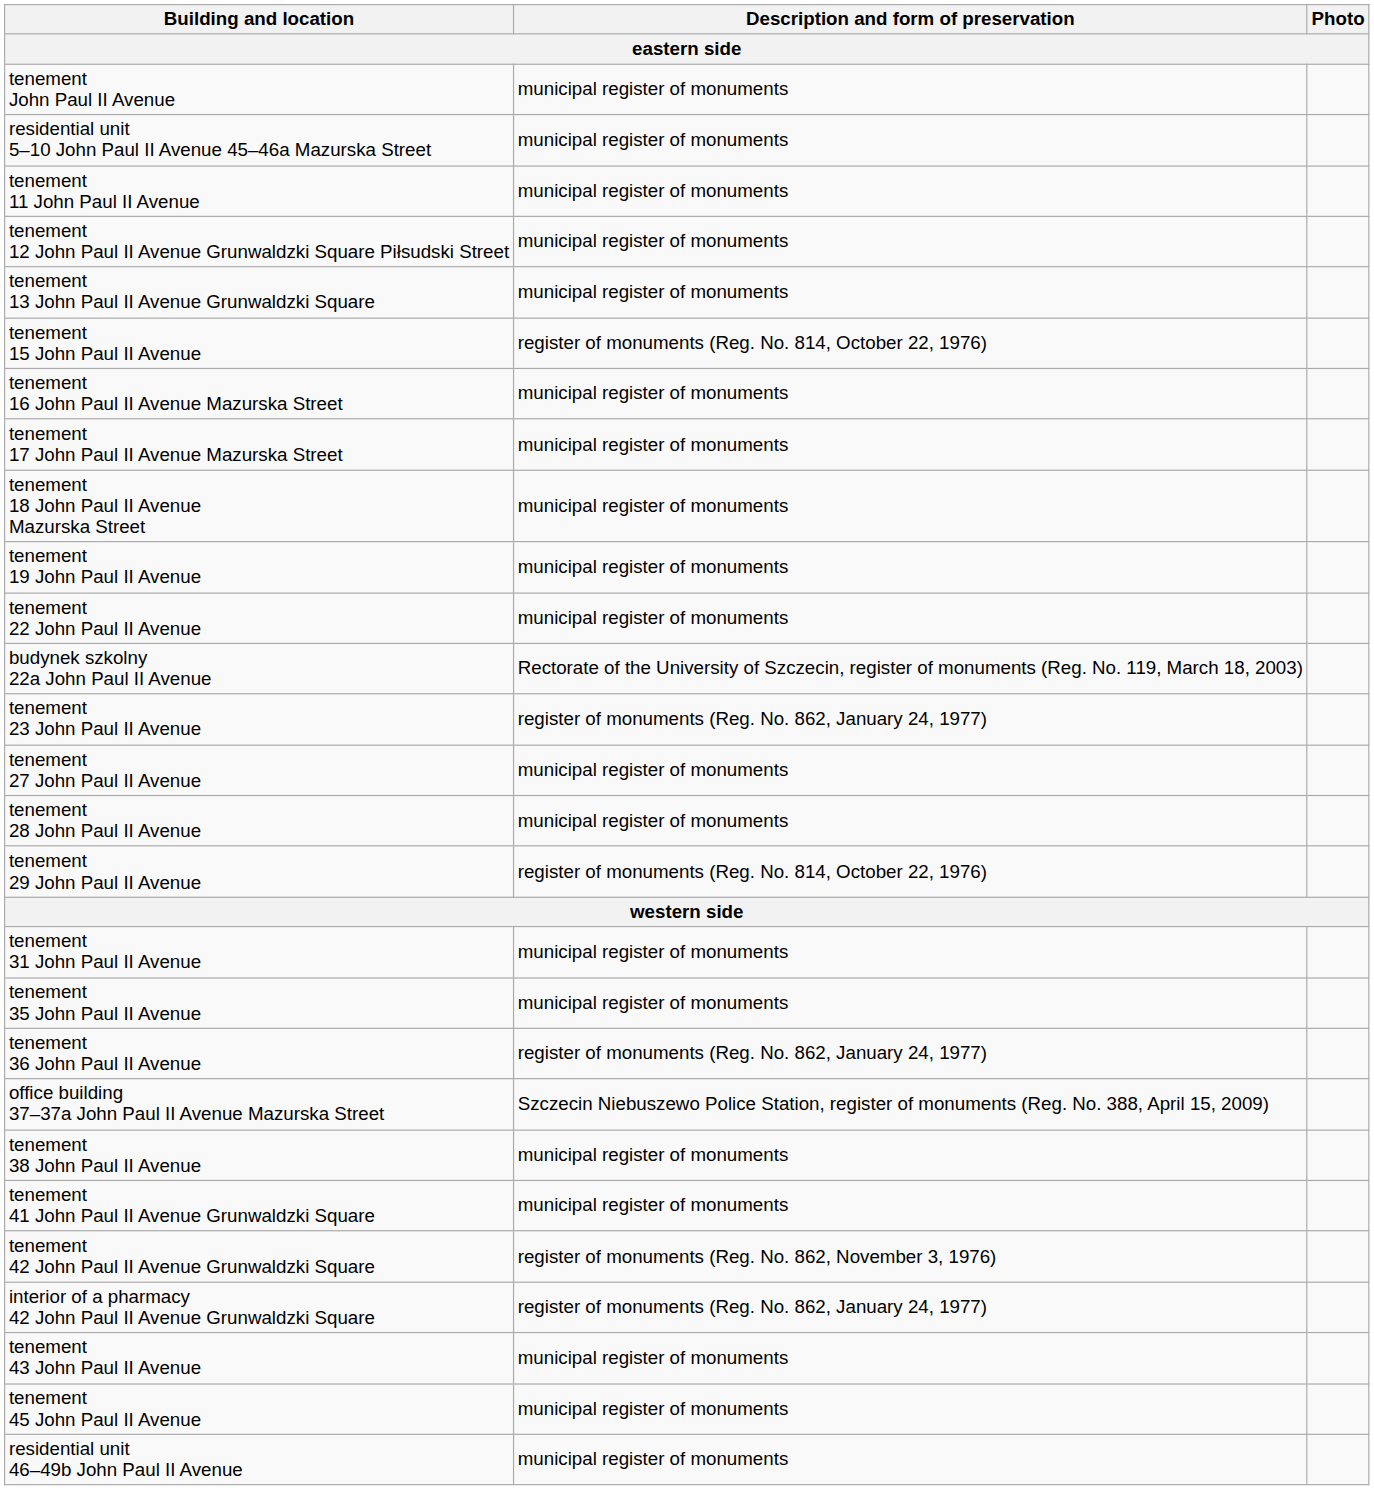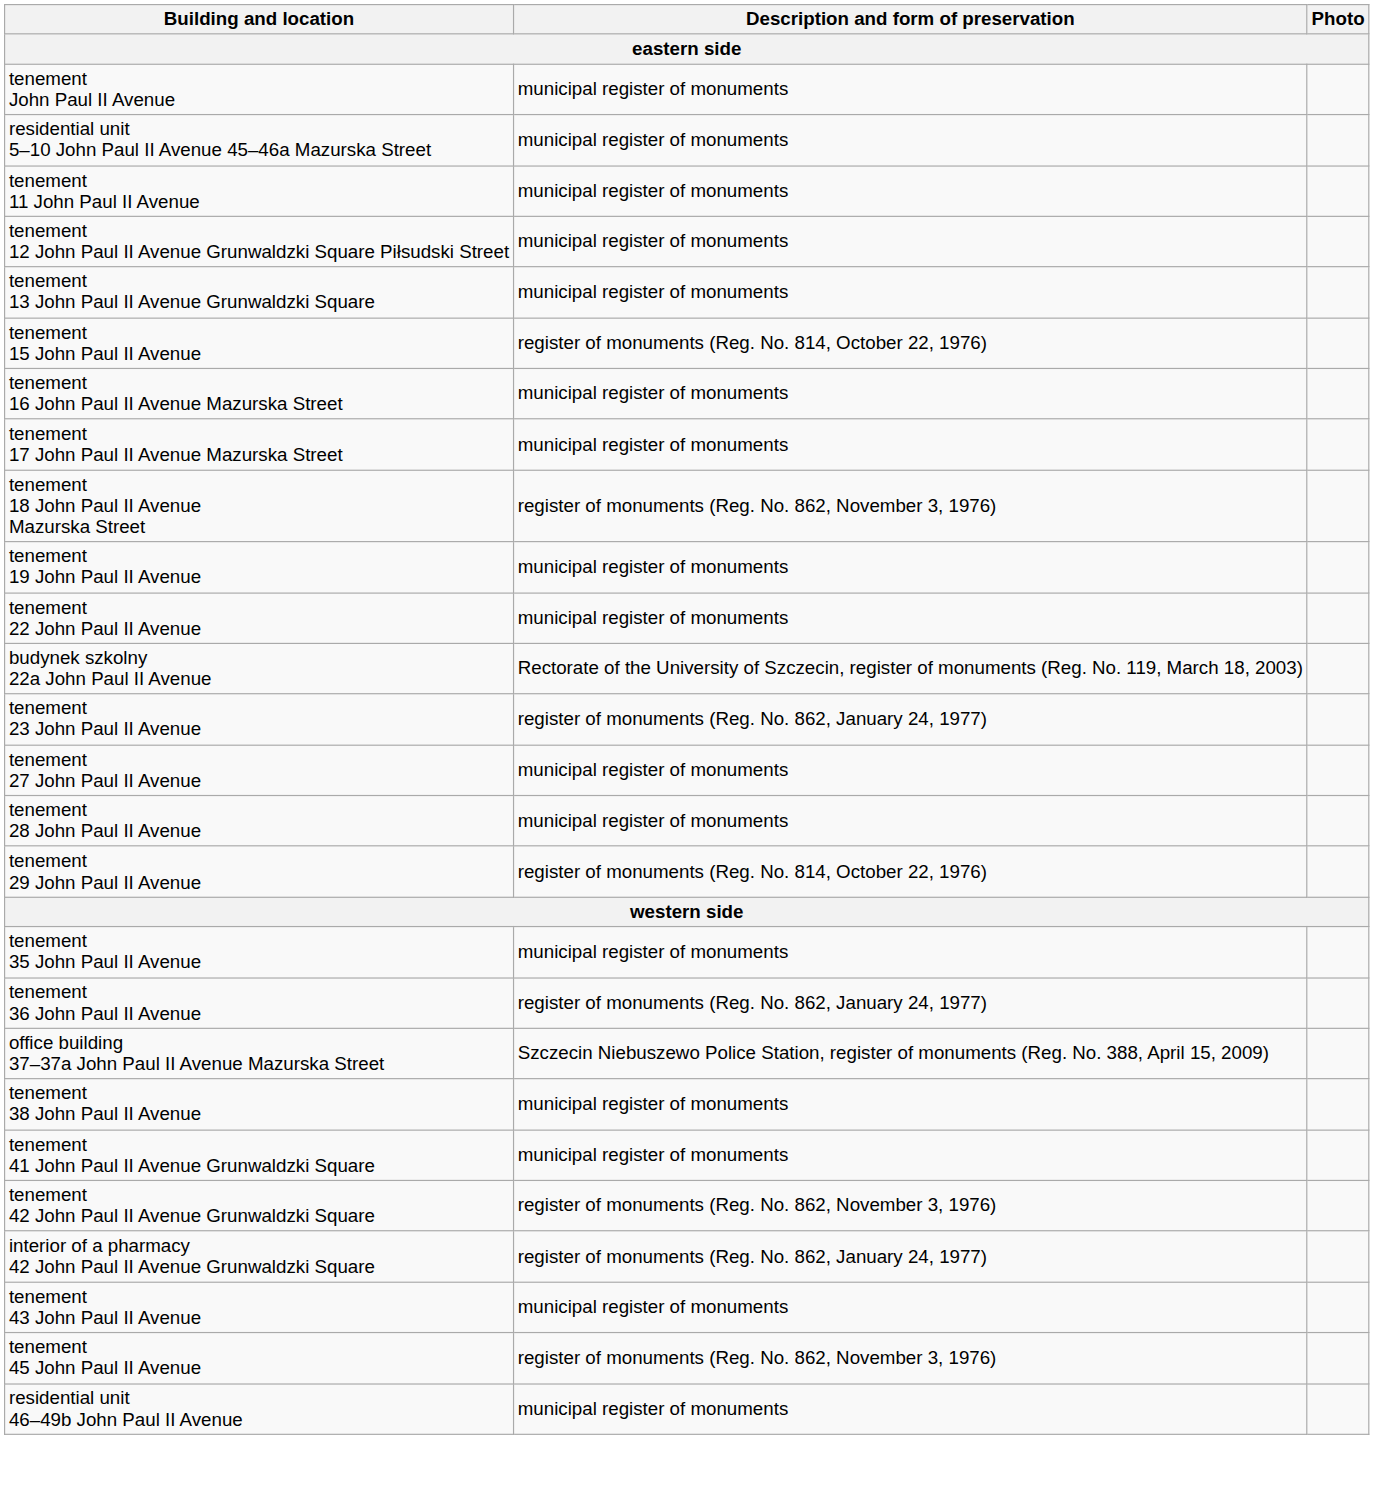(653, 505) municipal register of monuments -> (757, 505) register of monuments (Reg. No. 862, November 3, 1976)
- row: (105, 951)
(653, 1408) municipal register of monuments -> (757, 1357) register of monuments (Reg. No. 862, November 3, 1976)
